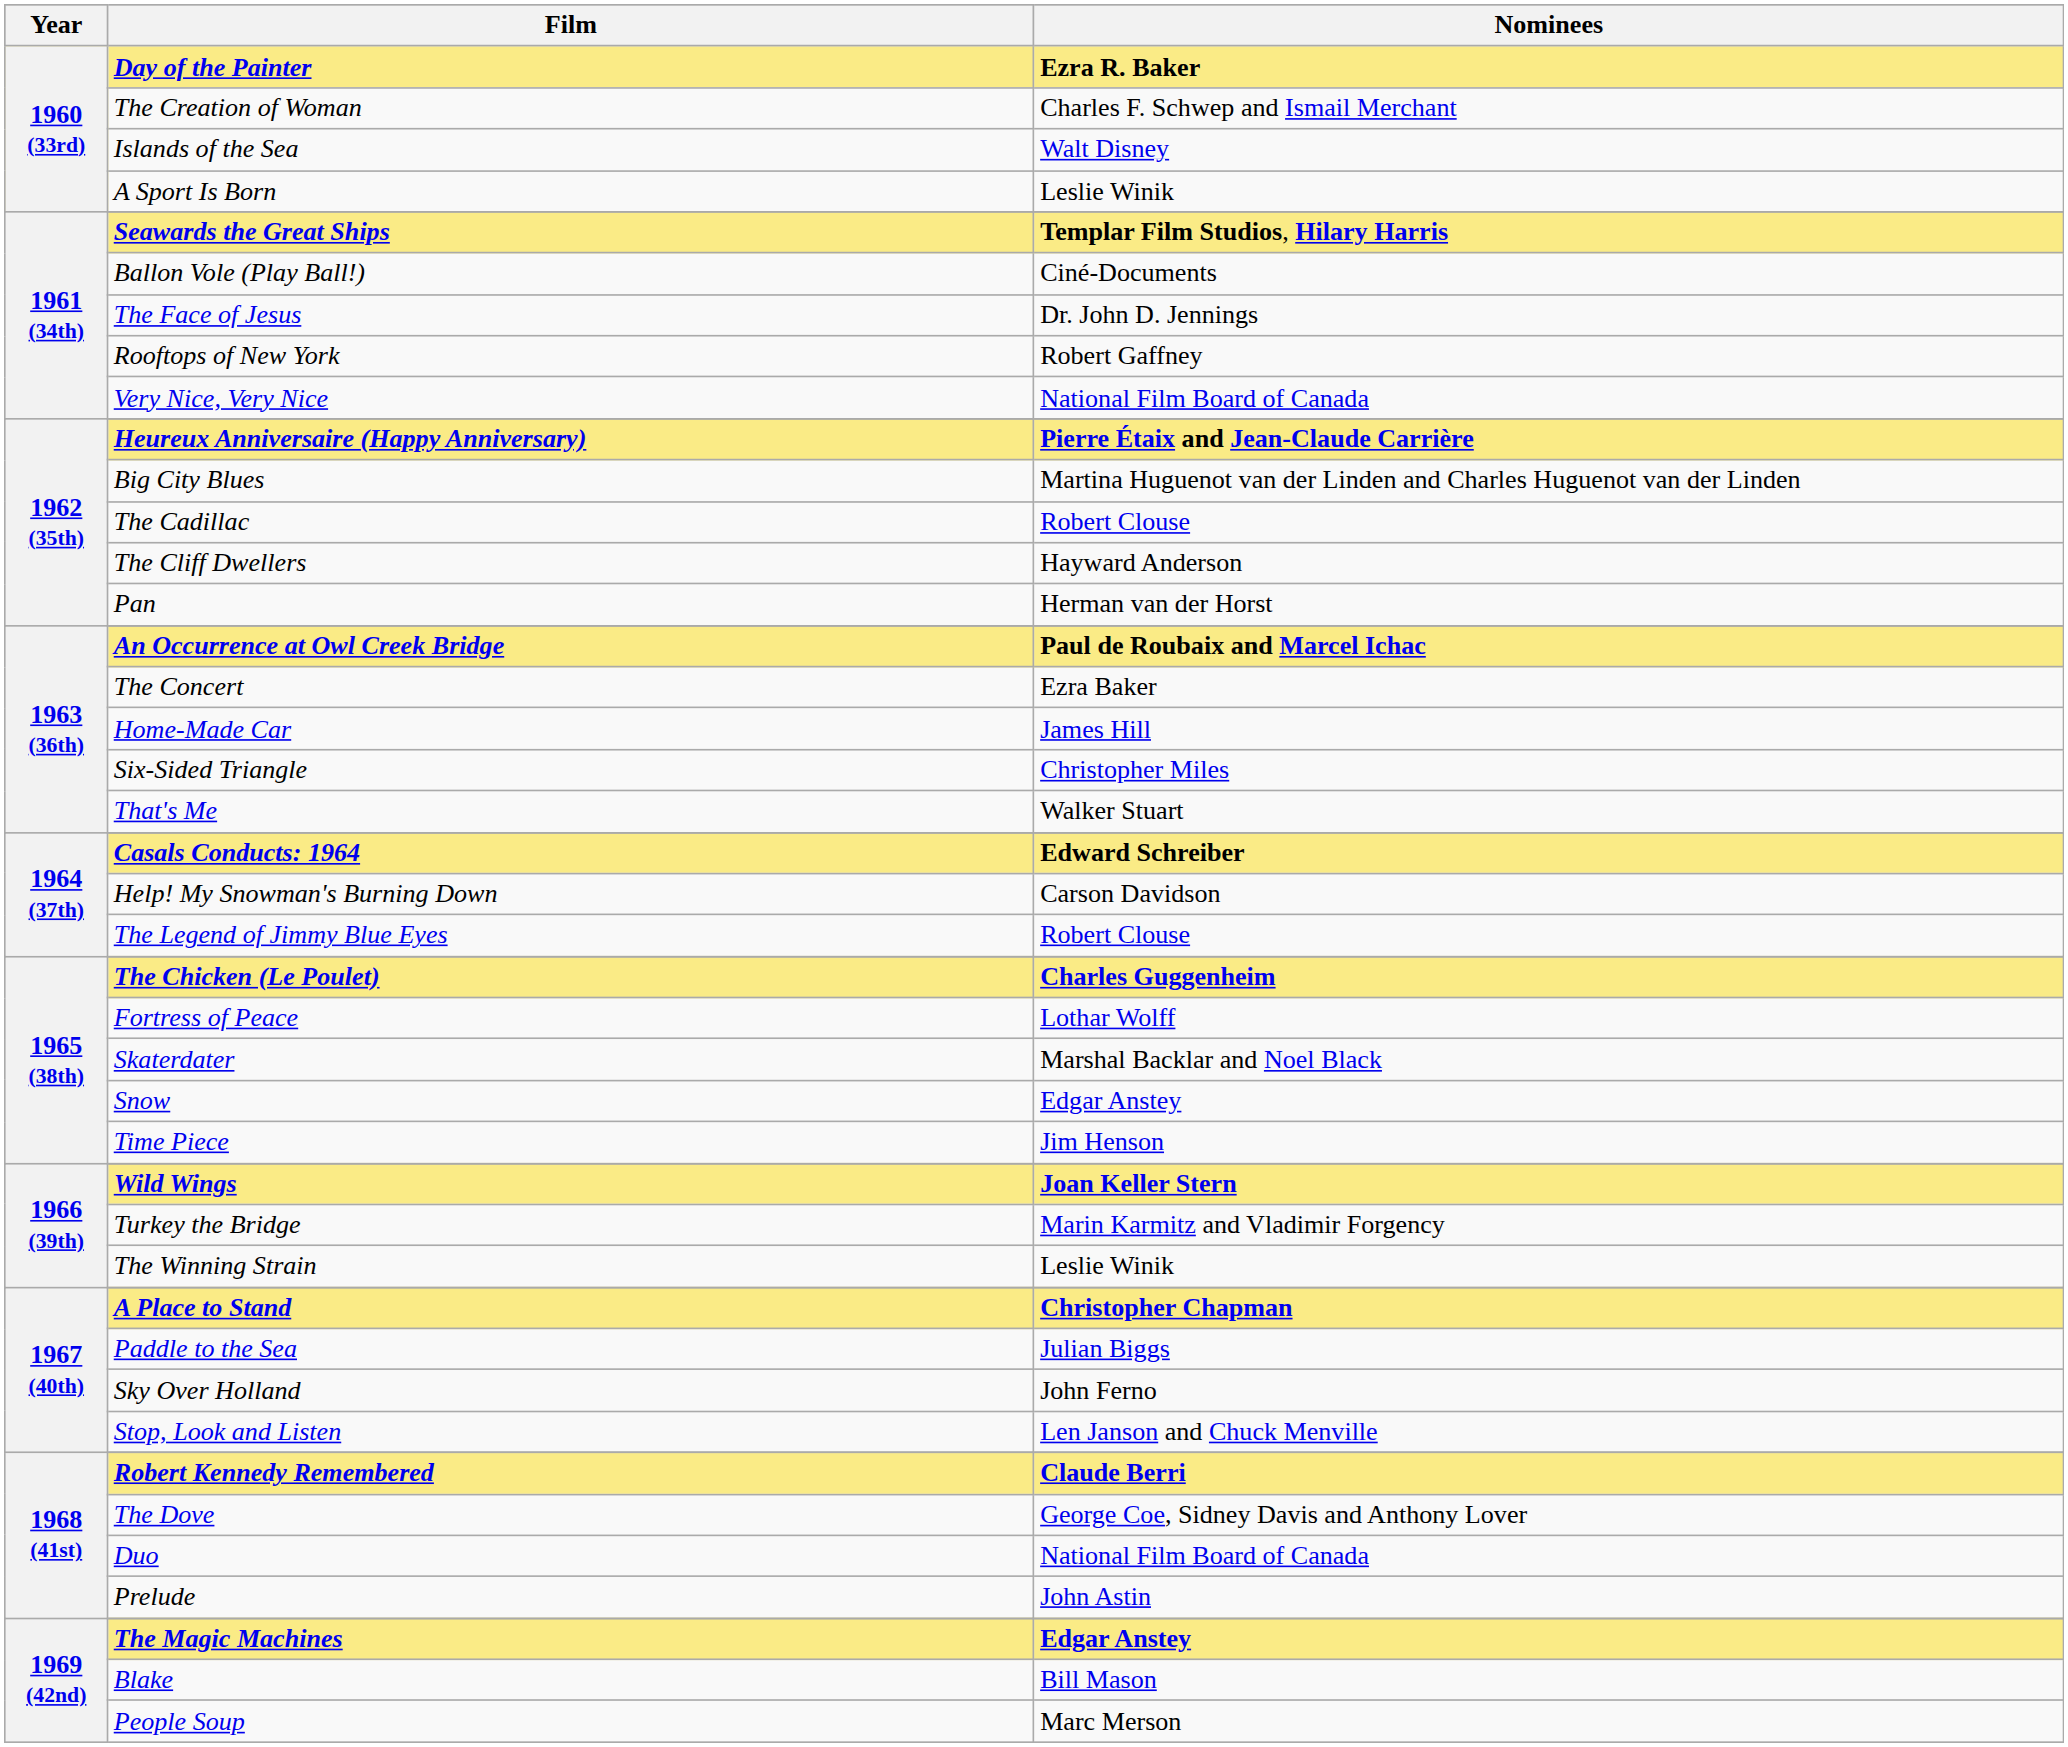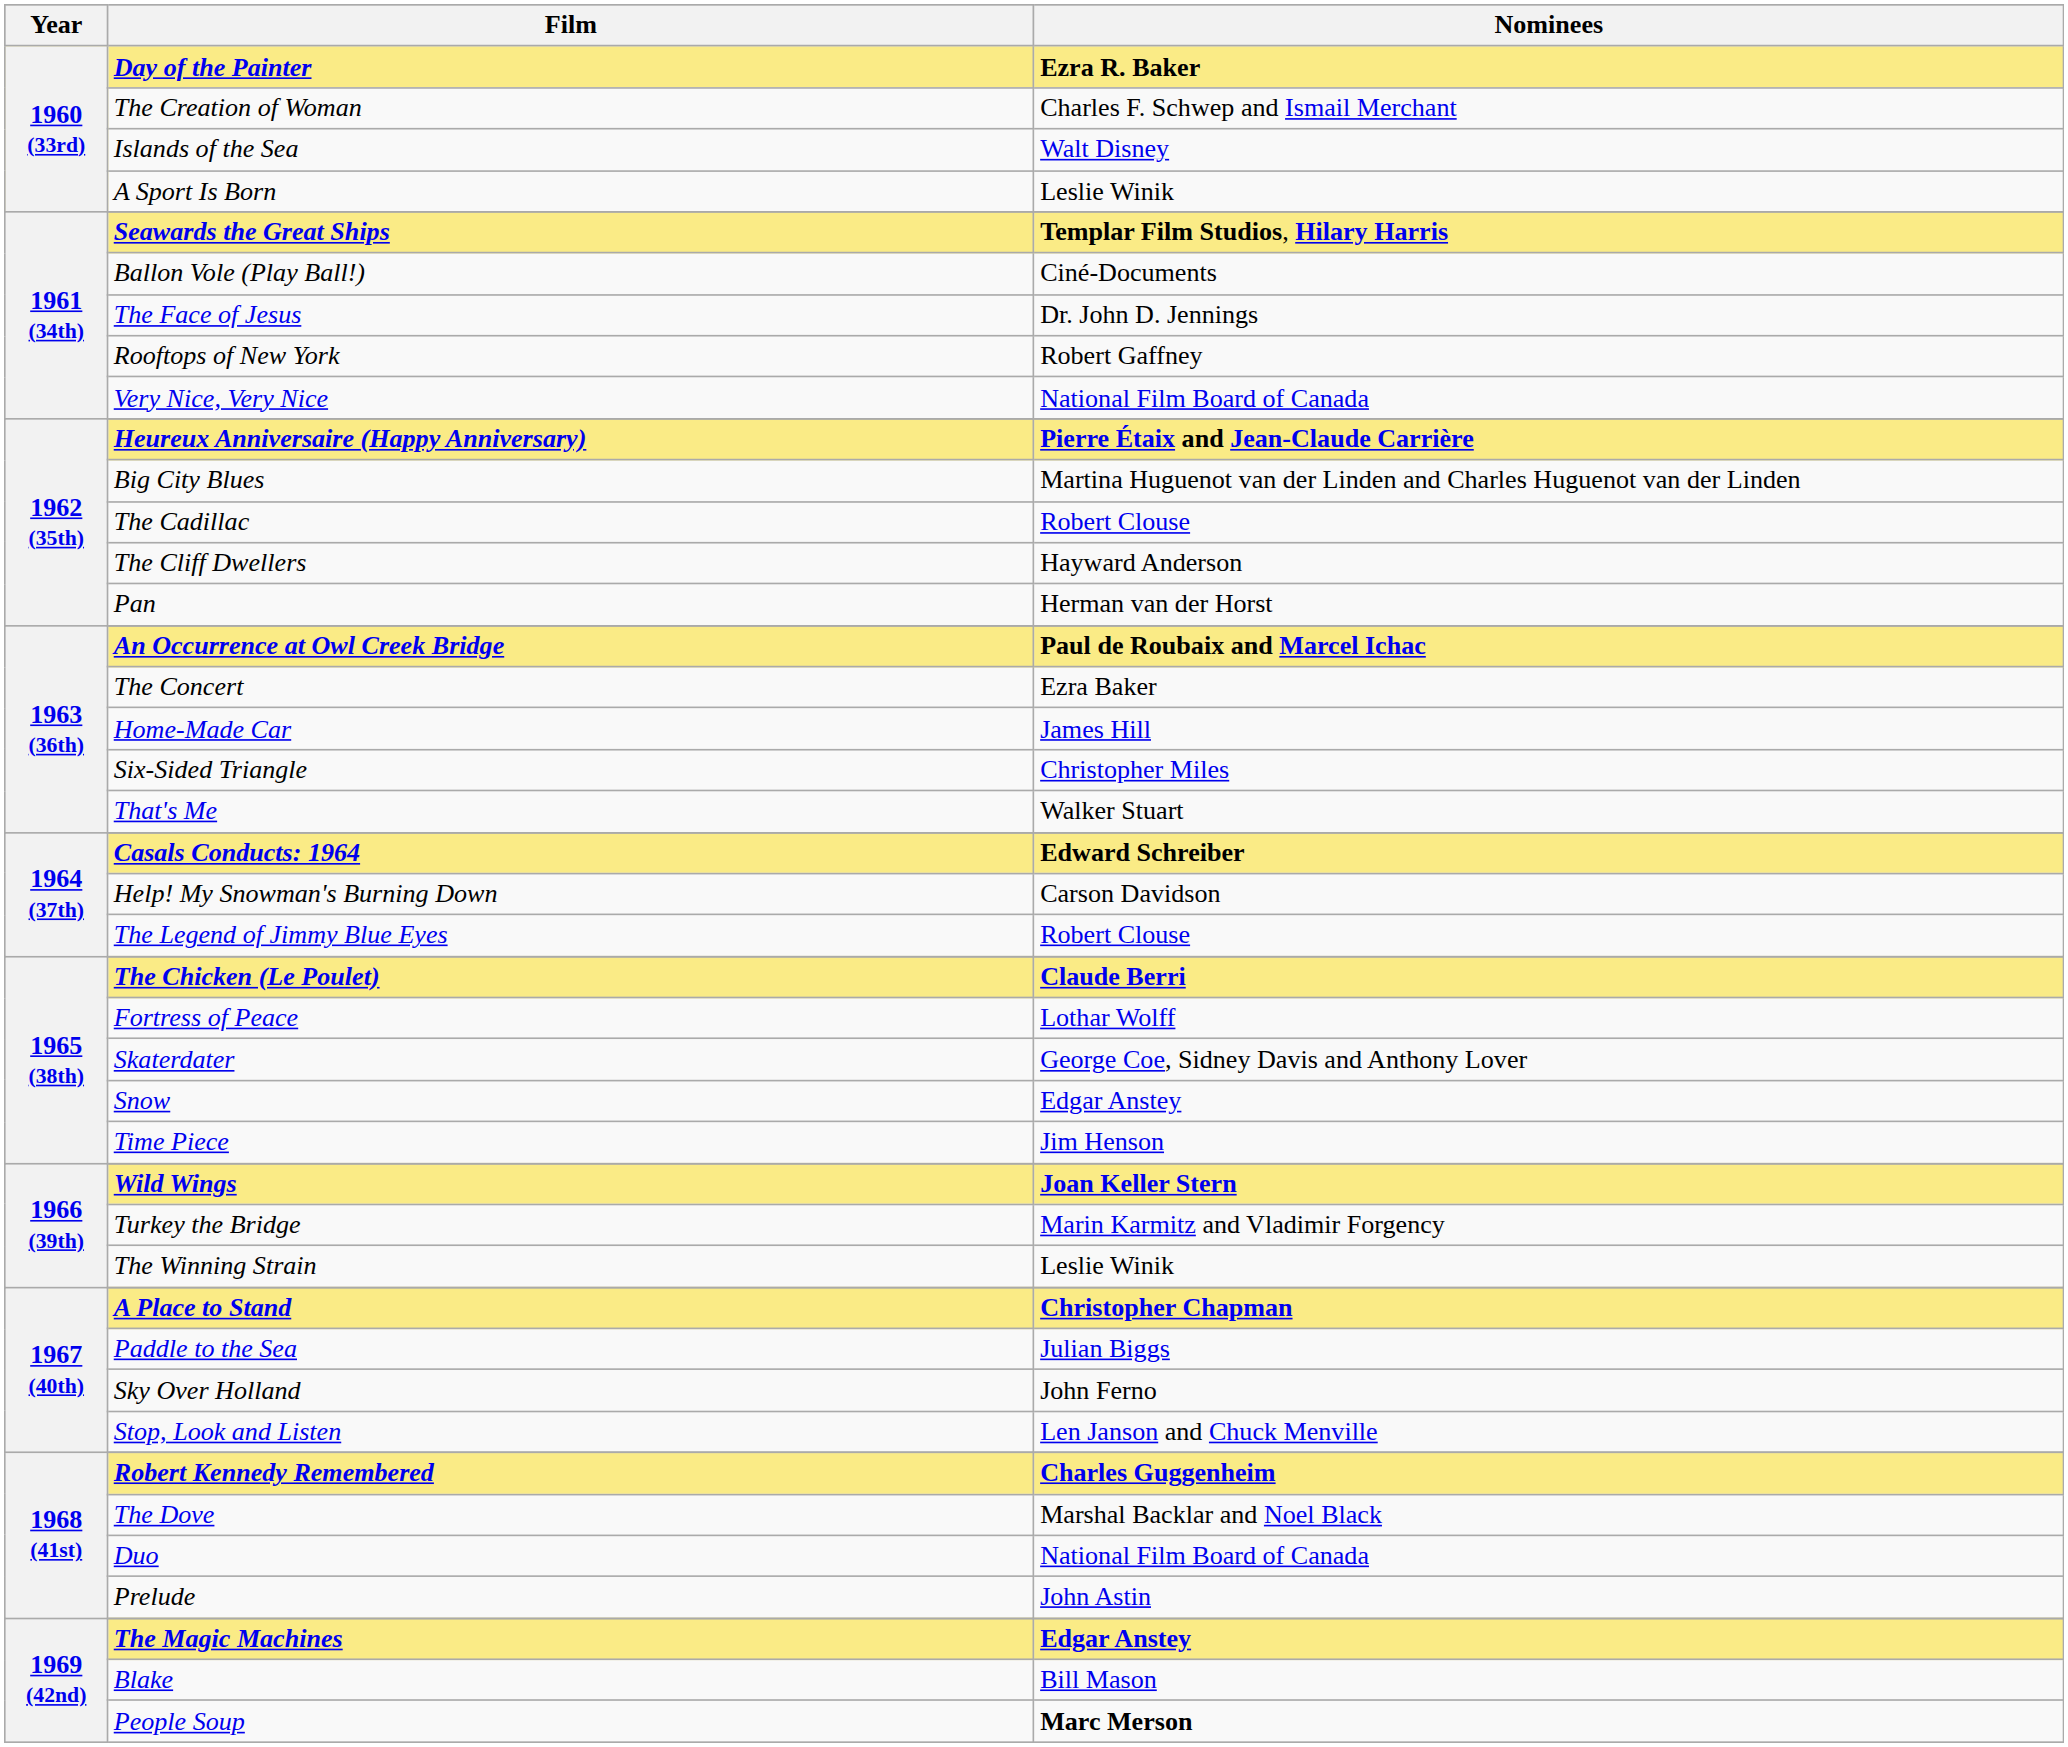(1158, 976) Charles Guggenheim -> (1113, 976) Claude Berri
(1211, 1059) Marshal Backlar and Noel Black -> (1284, 1059) George Coe, Sidney Davis and Anthony Lover
(1113, 1472) Claude Berri -> (1158, 1472) Charles Guggenheim
(1284, 1514) George Coe, Sidney Davis and Anthony Lover -> (1211, 1514) Marshal Backlar and Noel Black
(1111, 1720) normal -> (1116, 1720) bold
